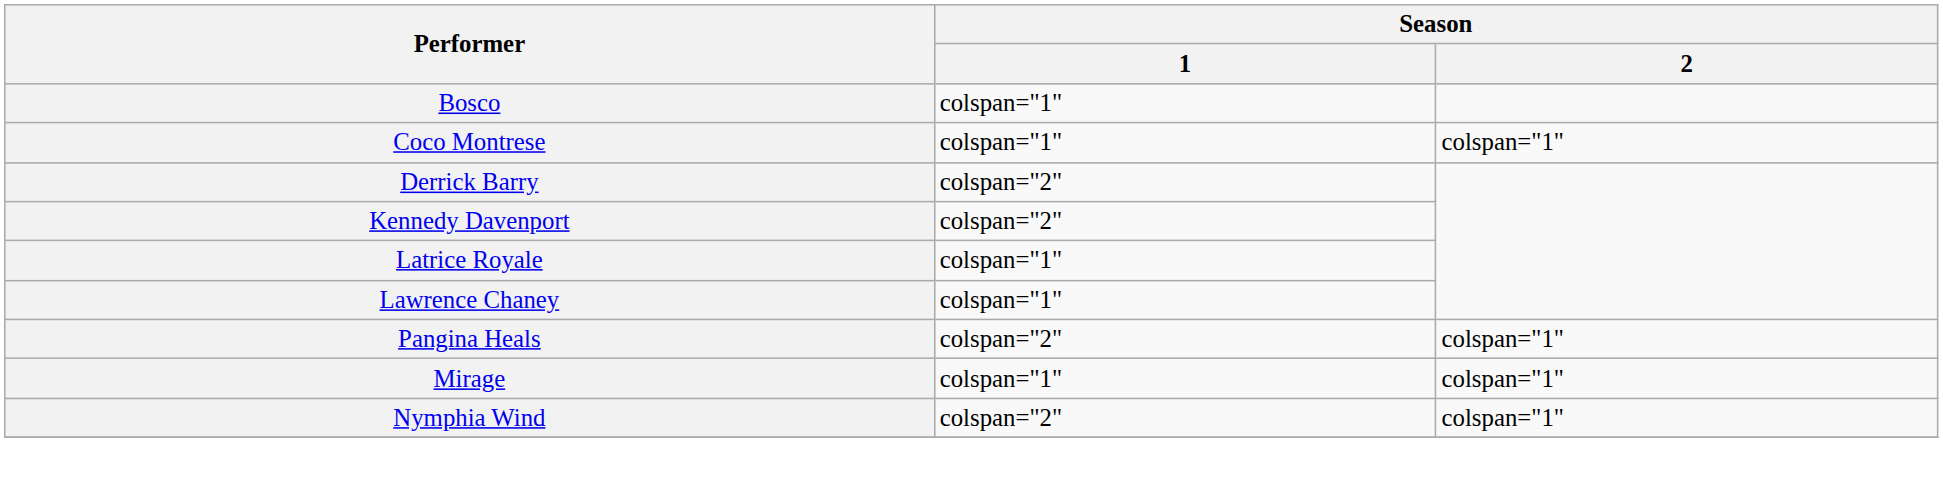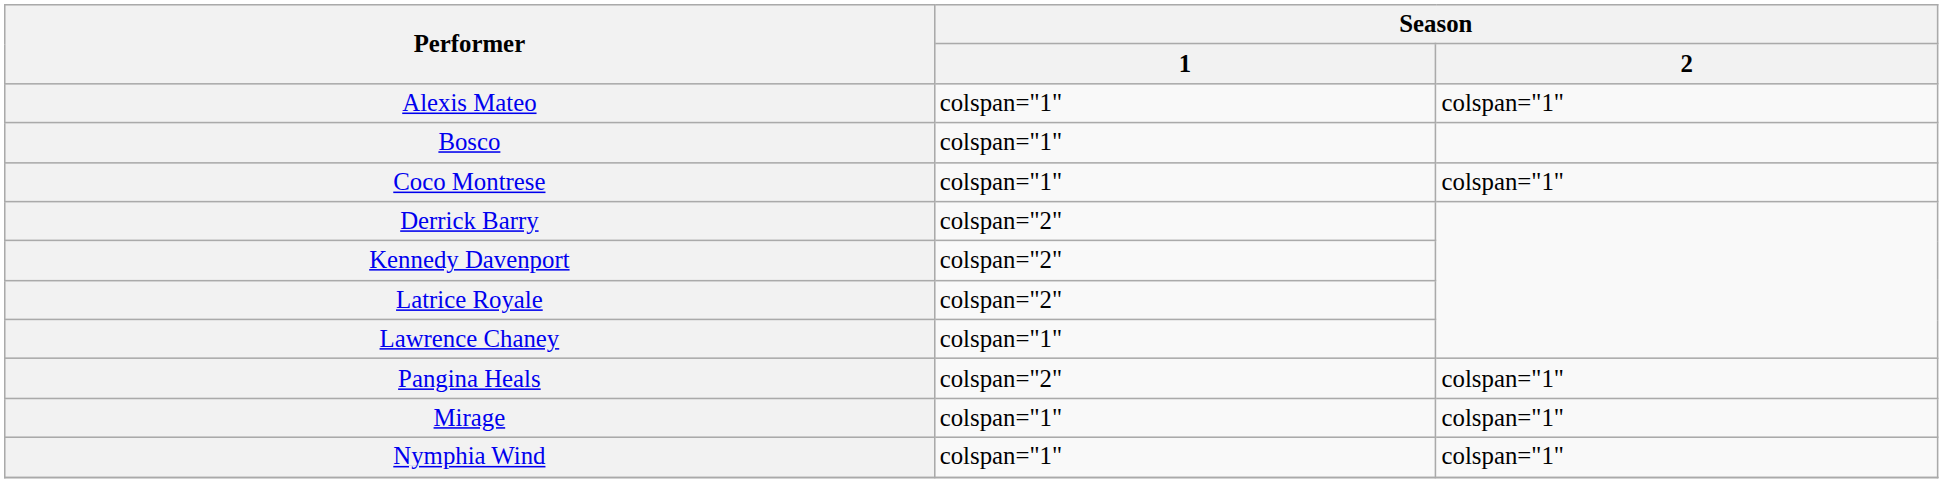+ row: (469, 102)
(1001, 260) colspan="1" -> (1001, 299) colspan="2"
(1001, 417) colspan="2" -> (1001, 456) colspan="1"
